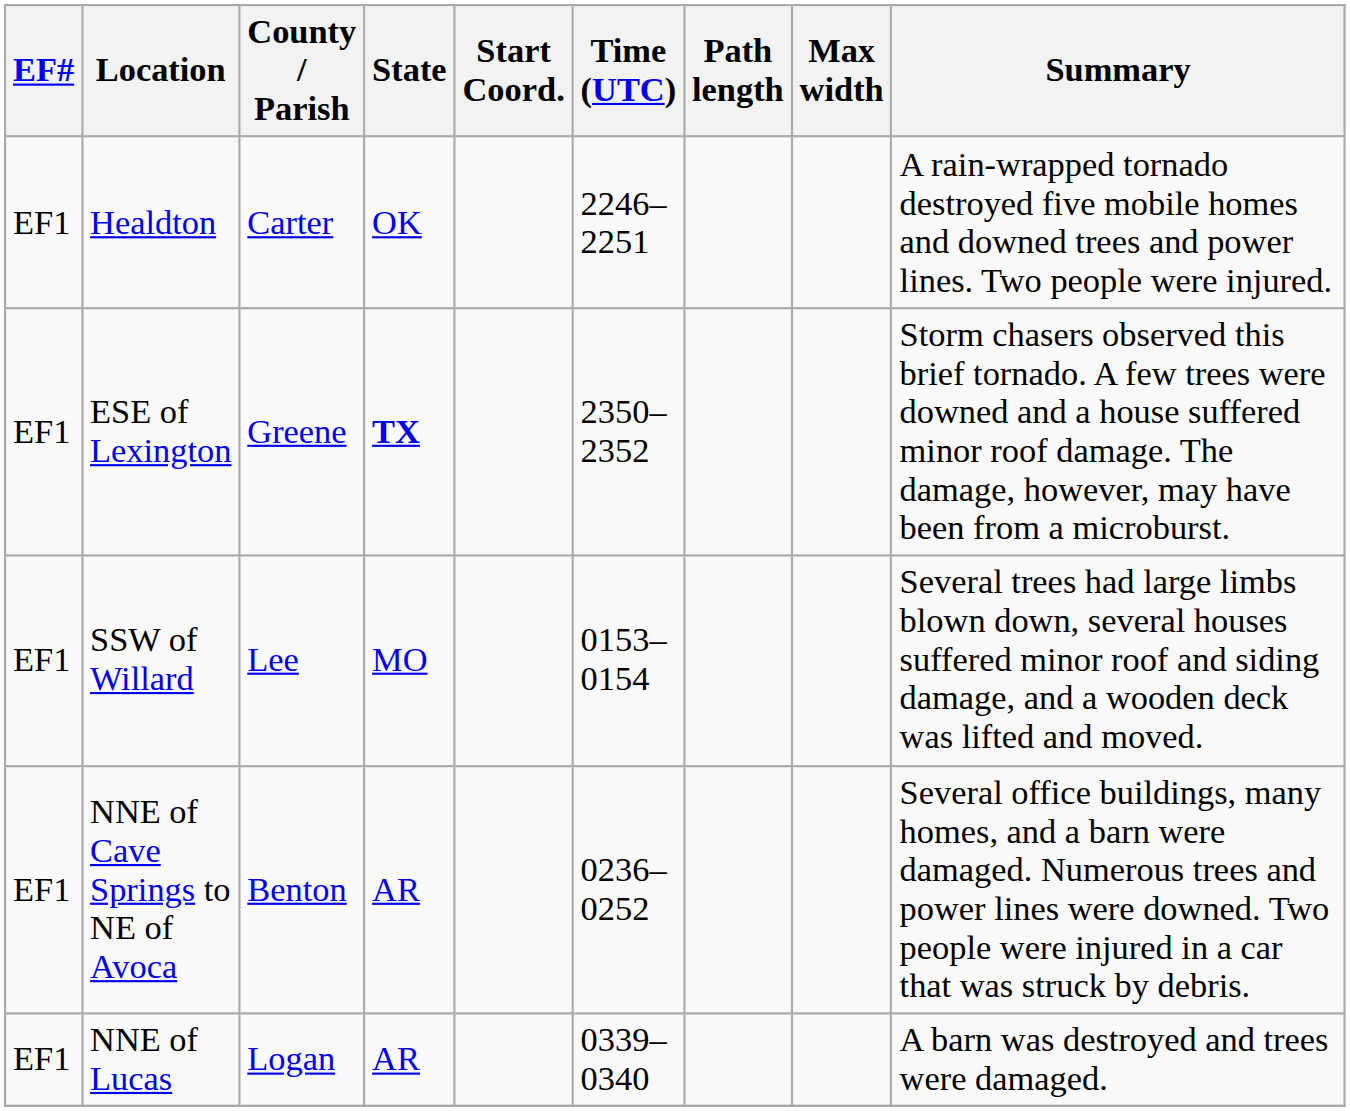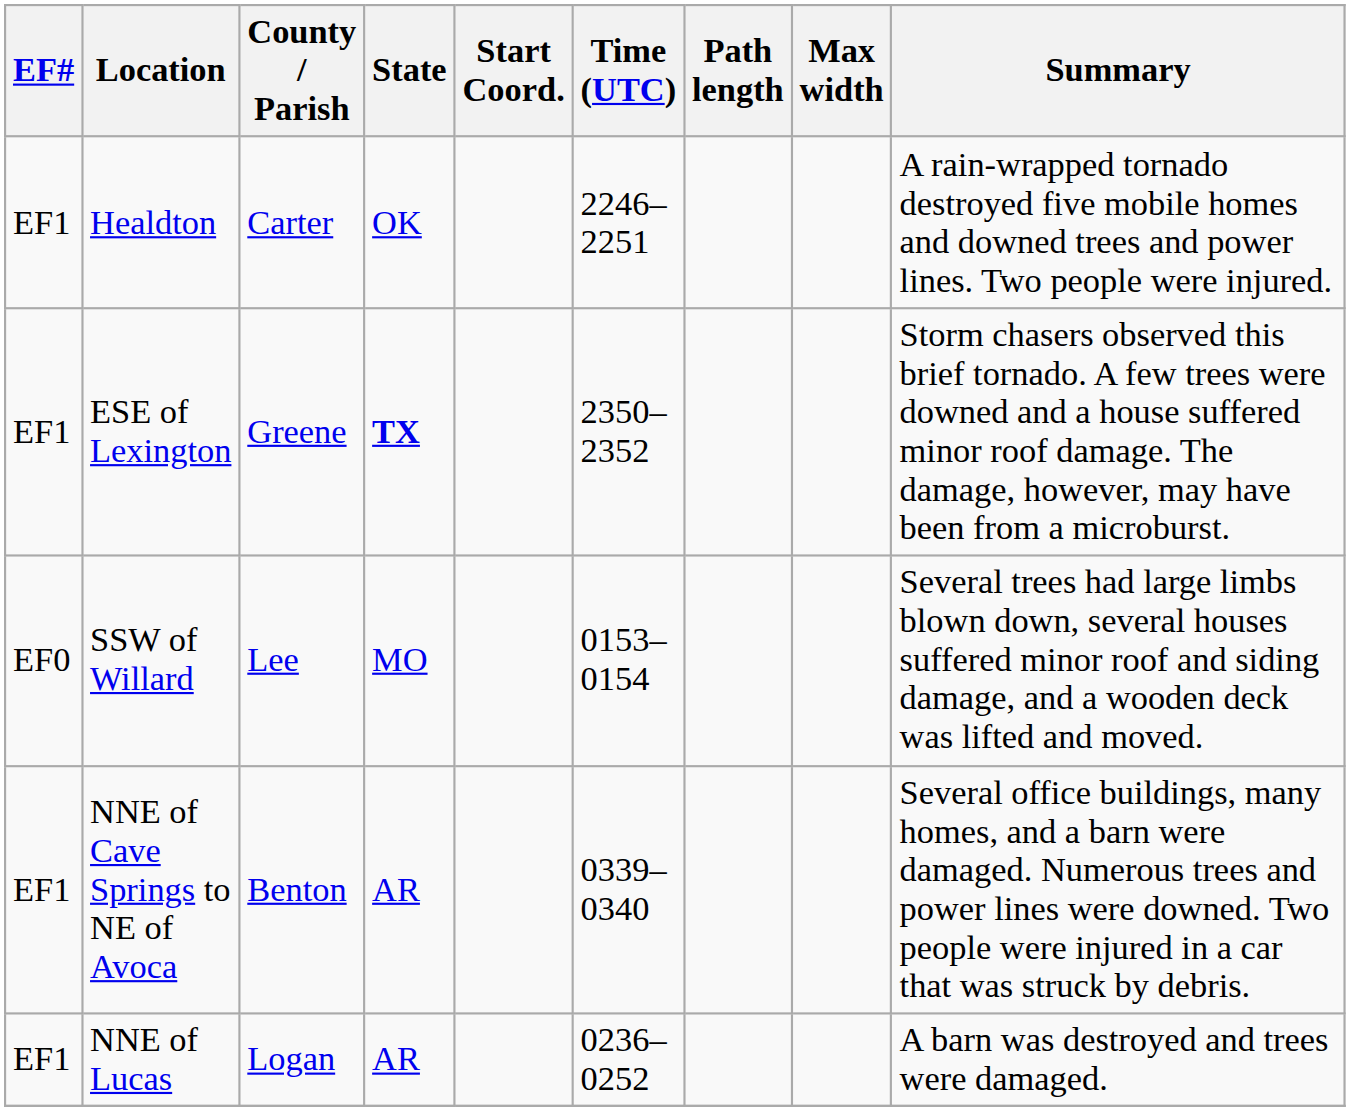(42, 659) EF1 -> (42, 659) EF0
(624, 888) 0236–0252 -> (624, 888) 0339–0340
(624, 1059) 0339–0340 -> (624, 1059) 0236–0252
